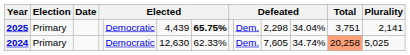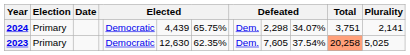(17, 27) 2025 -> (17, 27) 2024
(210, 27) bold -> (210, 27) normal
(309, 27) 34.04% -> (309, 27) 34.07%
(17, 43) 2024 -> (17, 43) 2023
(210, 43) 62.33% -> (210, 43) 62.35%
(309, 43) 34.74% -> (309, 43) 37.54%
